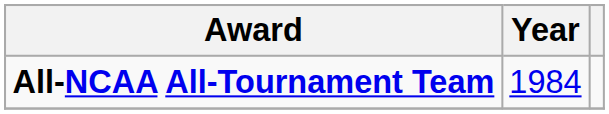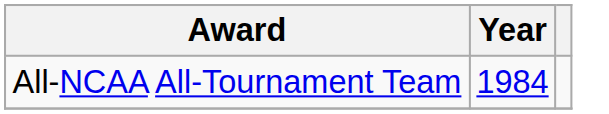(253, 81) bold -> (237, 81) normal
